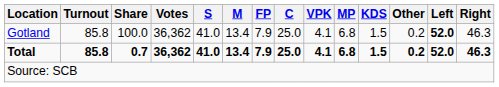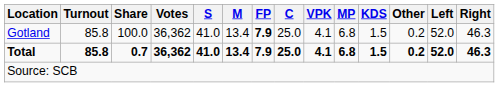(263, 33) normal -> (263, 33) bold
(442, 33) bold -> (442, 33) normal
